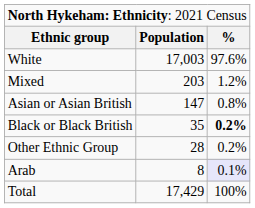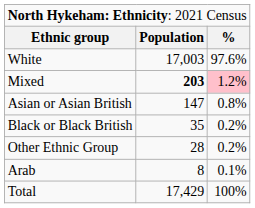(194, 81) normal -> (194, 81) bold
(232, 81) no background -> (232, 81) pink background
(231, 125) bold -> (232, 125) normal
(232, 170) lavender background -> (232, 170) no background
